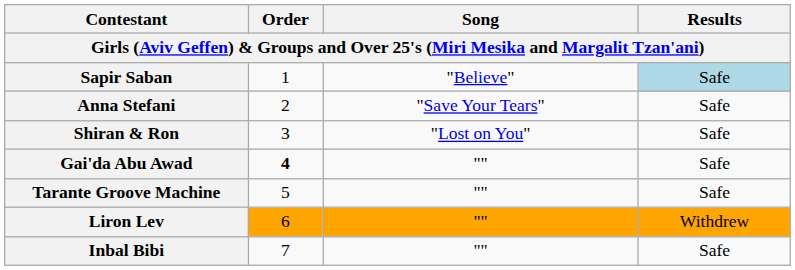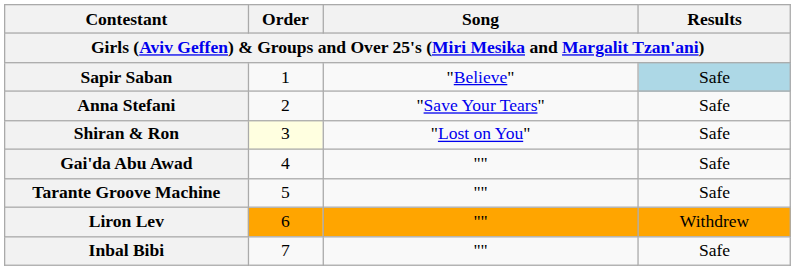(285, 134) no background -> (285, 134) lightyellow background
(285, 163) bold -> (285, 163) normal
